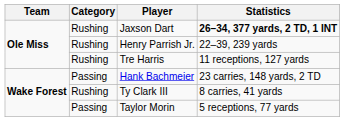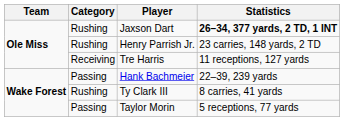(238, 44) 22–39, 239 yards -> (260, 44) 23 carries, 148 yards, 2 TD
(90, 60) Rushing -> (93, 60) Receiving
(260, 76) 23 carries, 148 yards, 2 TD -> (238, 76) 22–39, 239 yards
